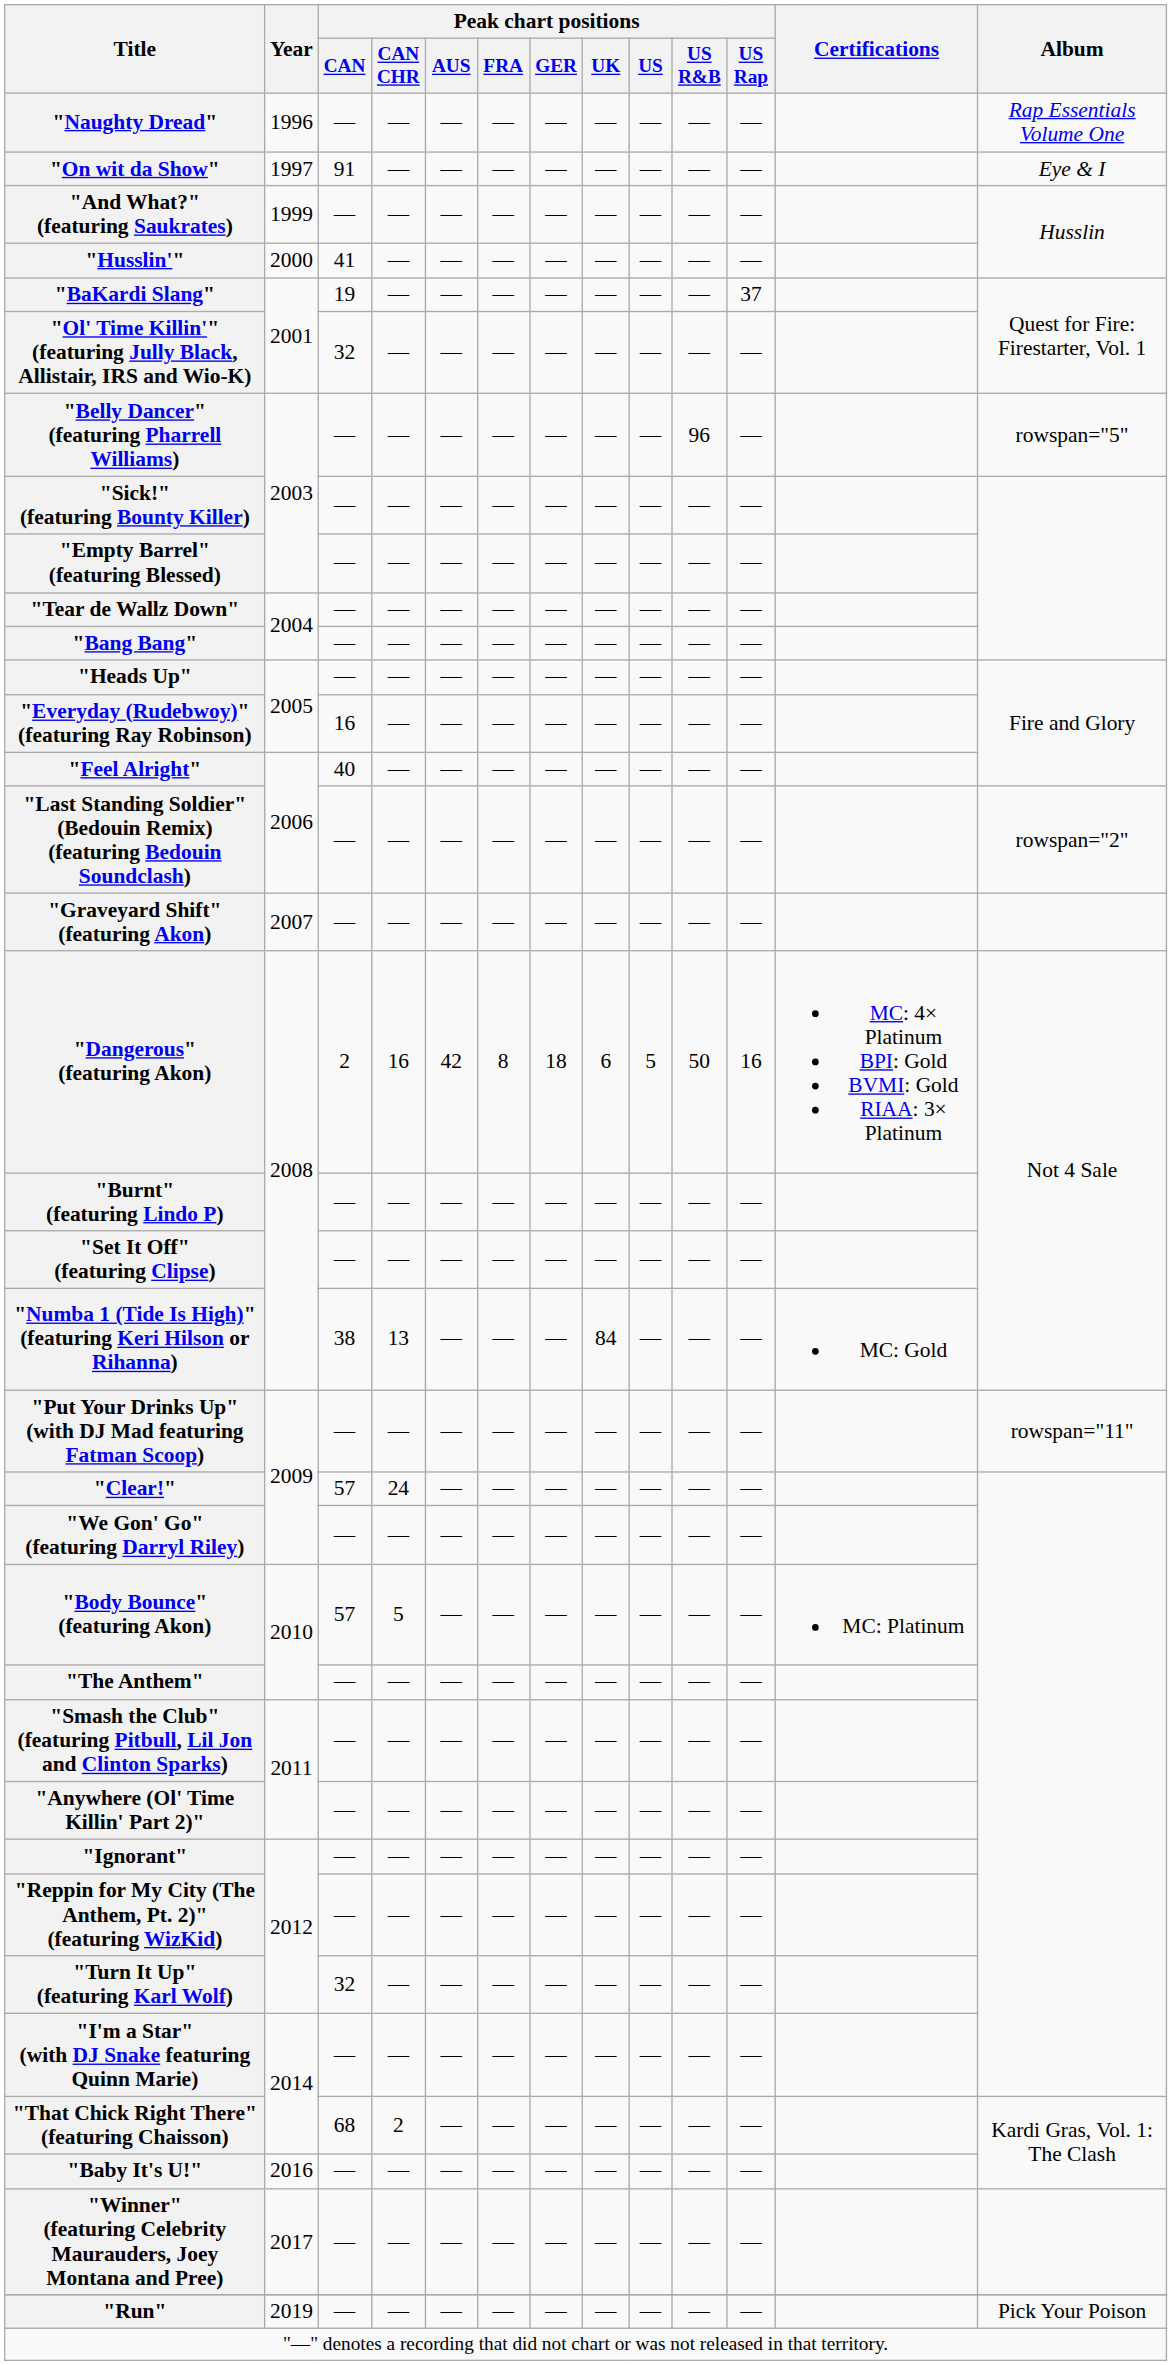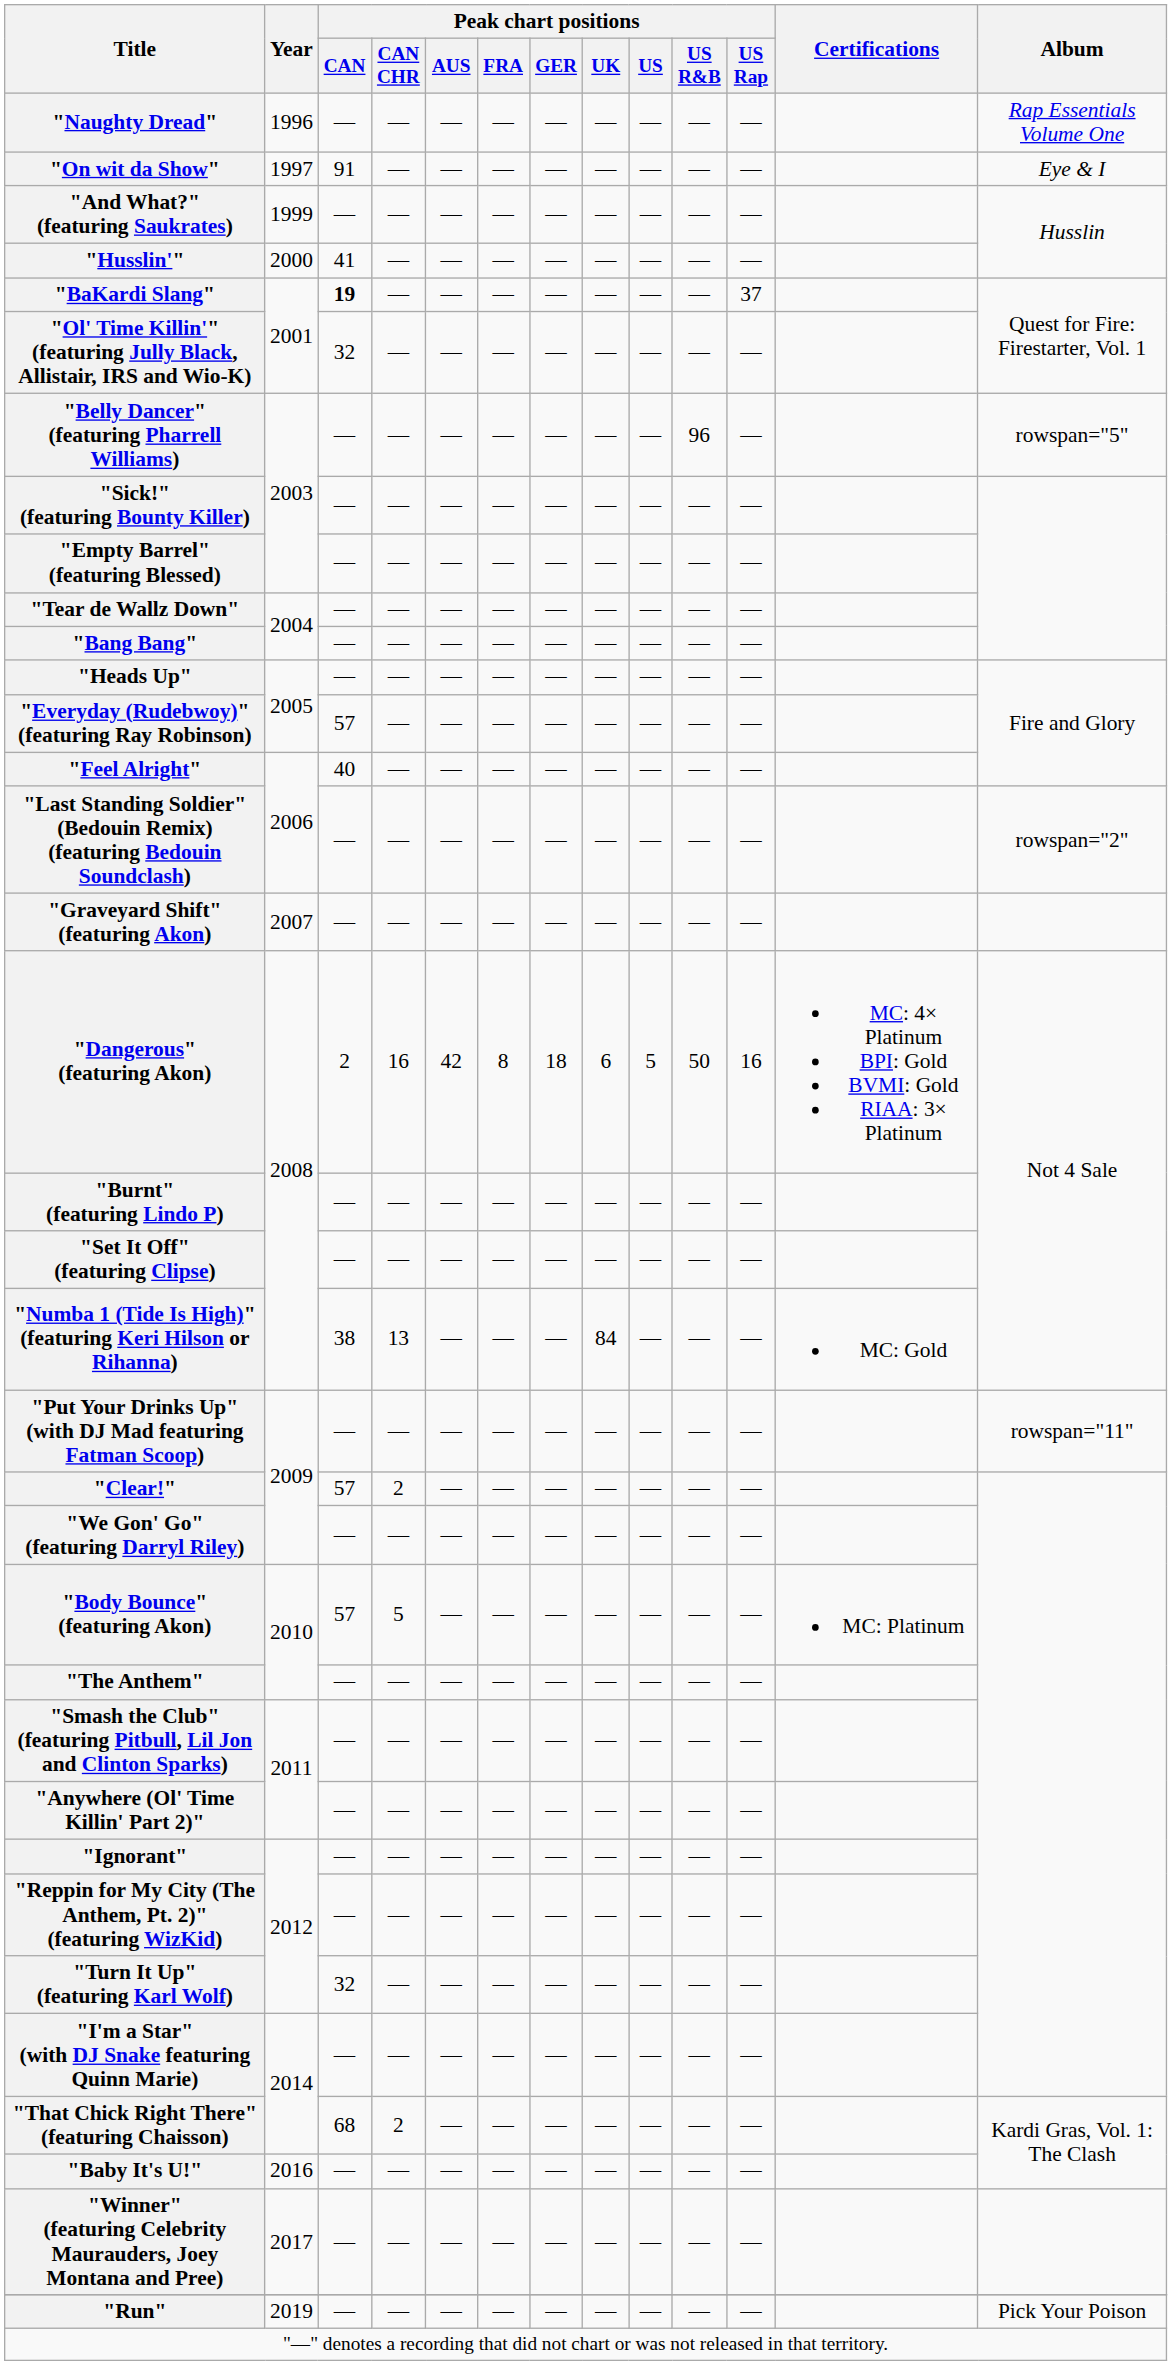(345, 294) normal -> (345, 294) bold
(345, 723) 16 -> (345, 723) 57
(398, 1488) 24 -> (398, 1488) 2
